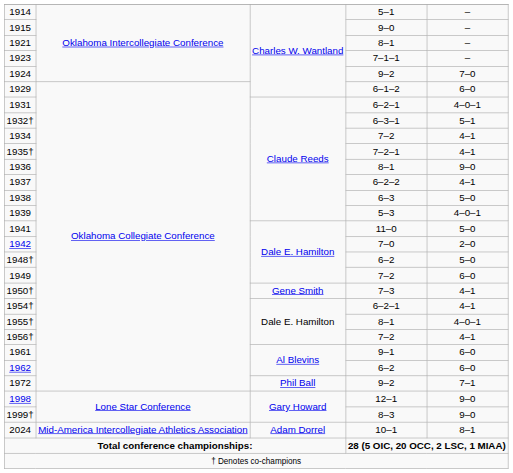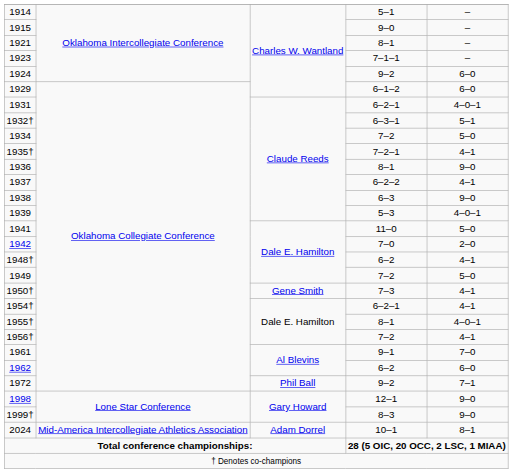(467, 74) 7–0 -> (467, 74) 6–0
(467, 136) 4–1 -> (467, 136) 5–0
(467, 197) 5–0 -> (467, 197) 9–0
(467, 259) 5–0 -> (467, 259) 4–1
(467, 275) 6–0 -> (467, 275) 5–0
(467, 352) 6–0 -> (467, 352) 7–0
